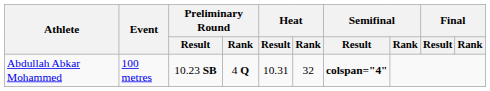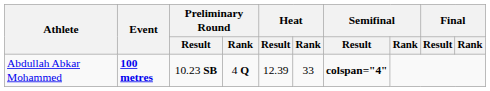(137, 70) normal -> (137, 70) bold
(276, 70) 10.31 -> (276, 70) 12.39
(308, 70) 32 -> (308, 70) 33
